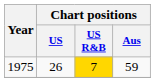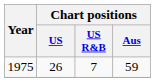(94, 67) gold background -> (94, 67) no background
